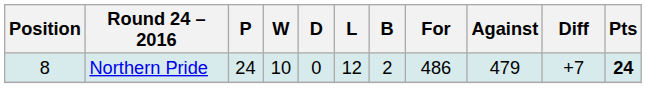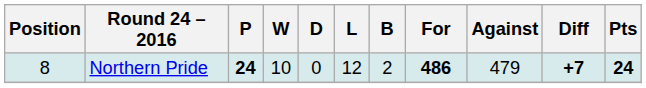(245, 67) normal -> (245, 67) bold
(436, 67) normal -> (436, 67) bold
(574, 67) normal -> (574, 67) bold
